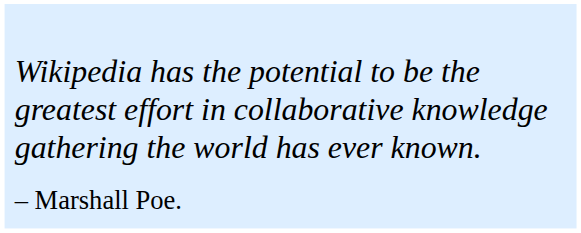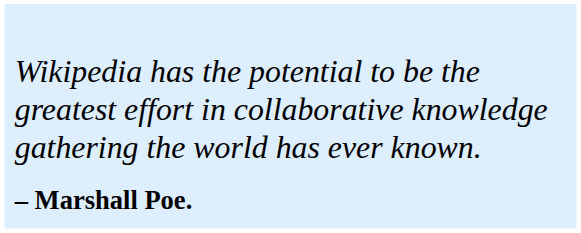(98, 199) normal -> (103, 198) bold
